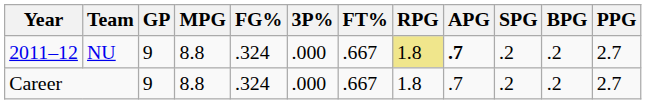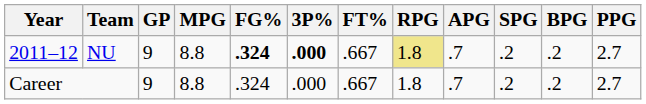(252, 51) normal -> (252, 51) bold
(309, 51) normal -> (309, 51) bold
(455, 51) bold -> (455, 51) normal
